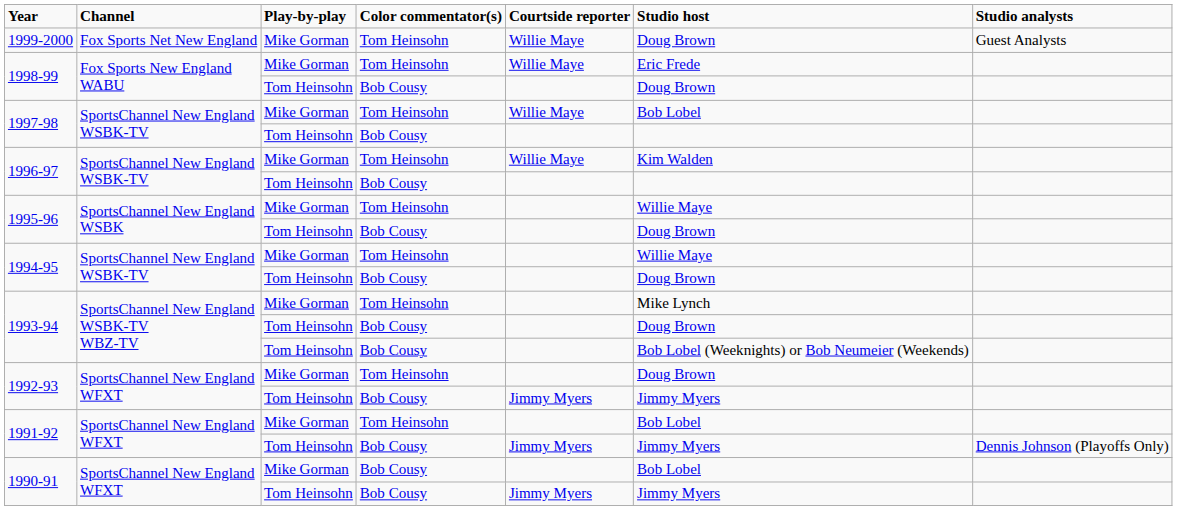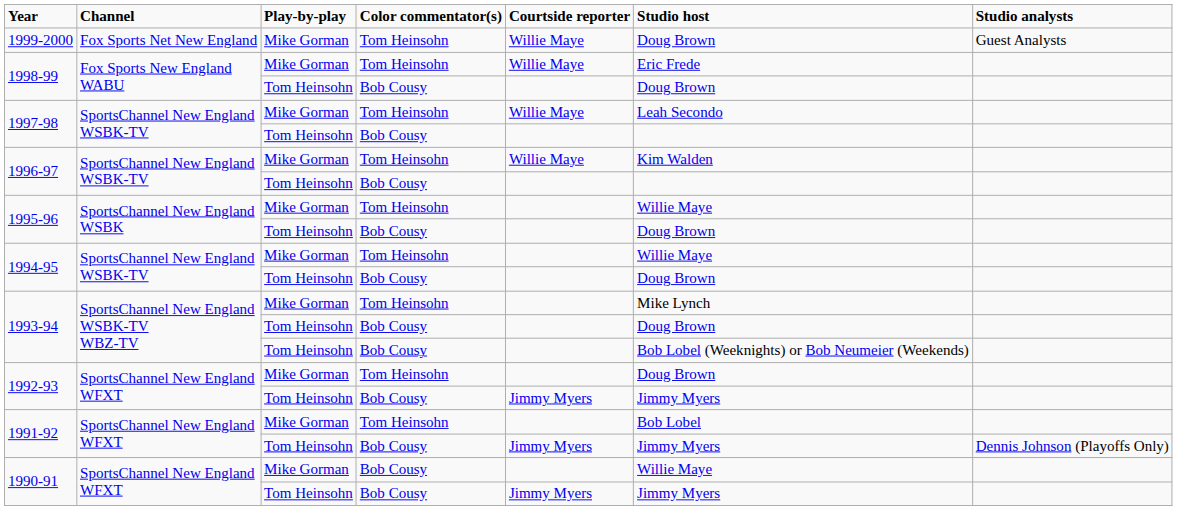(669, 111) Bob Lobel -> (680, 111) Leah Secondo
(669, 469) Bob Lobel -> (675, 469) Willie Maye
